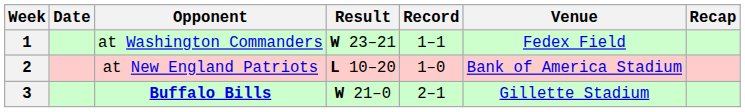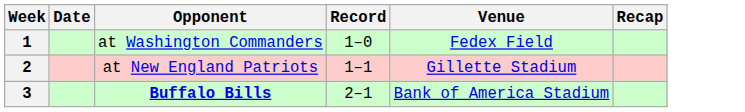- column: (363, 17)
(431, 43) 1–1 -> (358, 43) 1–0
(431, 68) 1–0 -> (358, 68) 1–1
(574, 68) Bank of America Stadium -> (501, 68) Gillette Stadium
(574, 94) Gillette Stadium -> (501, 94) Bank of America Stadium
